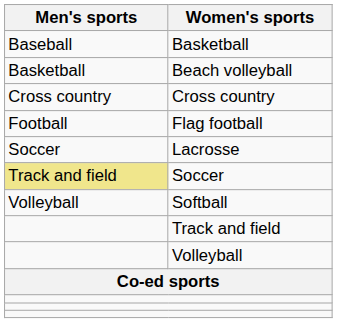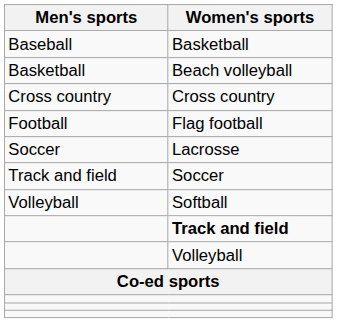(63, 176) khaki background -> (63, 176) no background
(226, 228) normal -> (230, 228) bold
